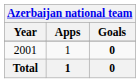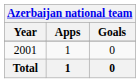(112, 50) bold -> (112, 50) normal
